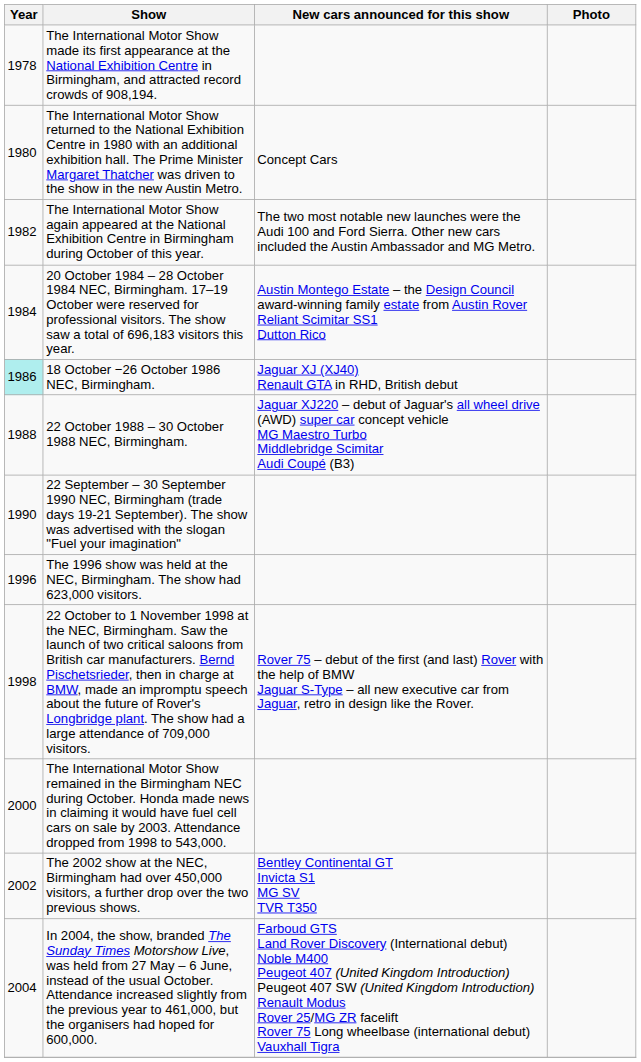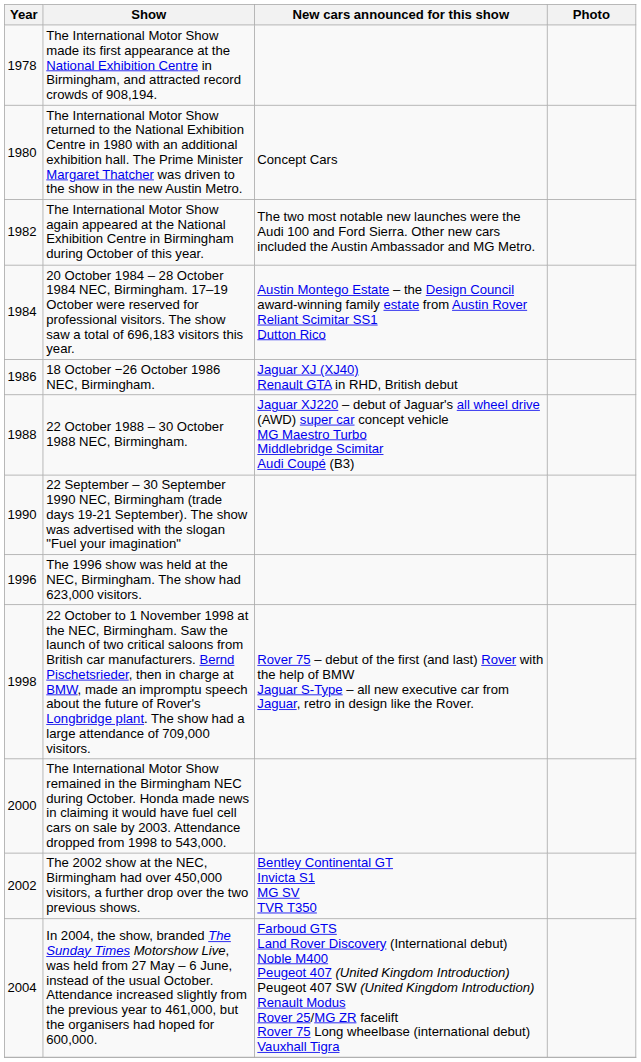(22, 377) paleturquoise background -> (22, 377) no background
